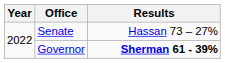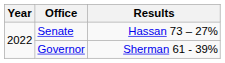(169, 49) bold -> (171, 49) normal
